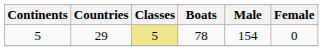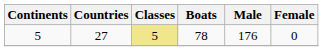(101, 35) 29 -> (101, 35) 27
(248, 35) 154 -> (248, 35) 176
